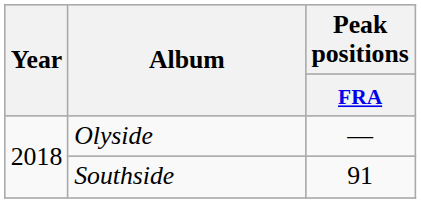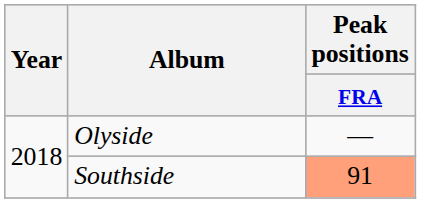(360, 176) no background -> (360, 176) lightsalmon background
